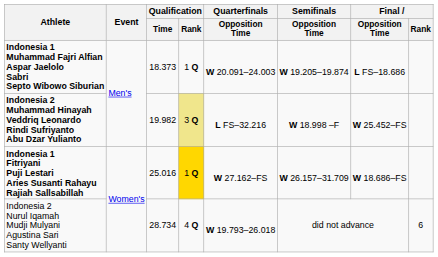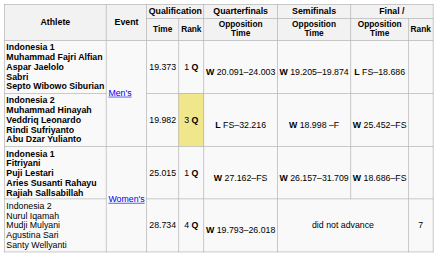(163, 67) 18.373 -> (163, 67) 19.373
(163, 173) 25.016 -> (163, 173) 25.015
(191, 173) gold background -> (191, 173) no background
(421, 226) 6 -> (421, 226) 7
